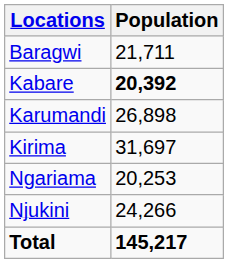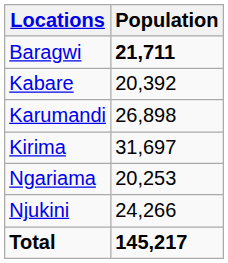(145, 52) normal -> (145, 52) bold
(146, 83) bold -> (146, 83) normal
